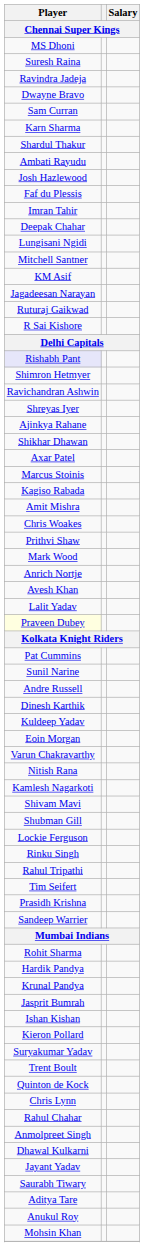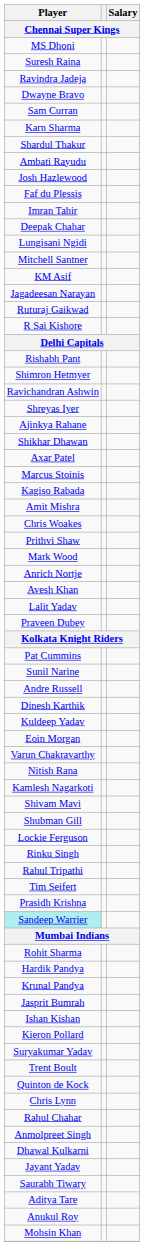(53, 359) lavender background -> (53, 359) no background
(53, 623) lightyellow background -> (53, 623) no background
(53, 919) no background -> (53, 919) paleturquoise background
